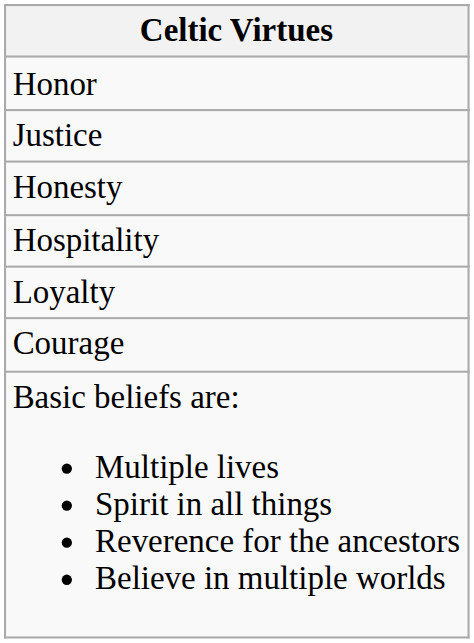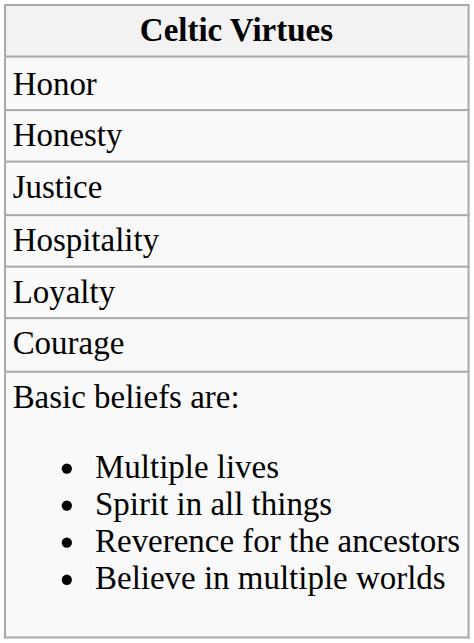(57, 135) Justice -> (68, 135) Honesty
(68, 187) Honesty -> (57, 187) Justice
